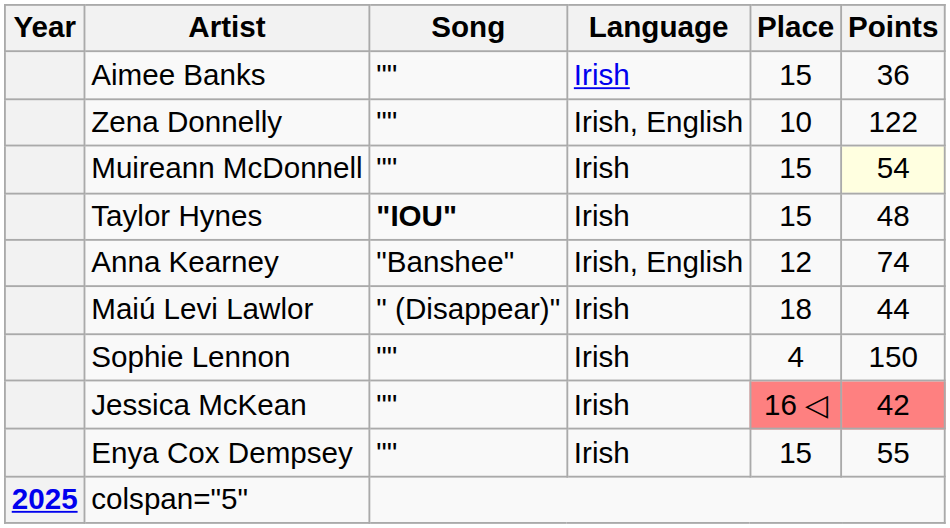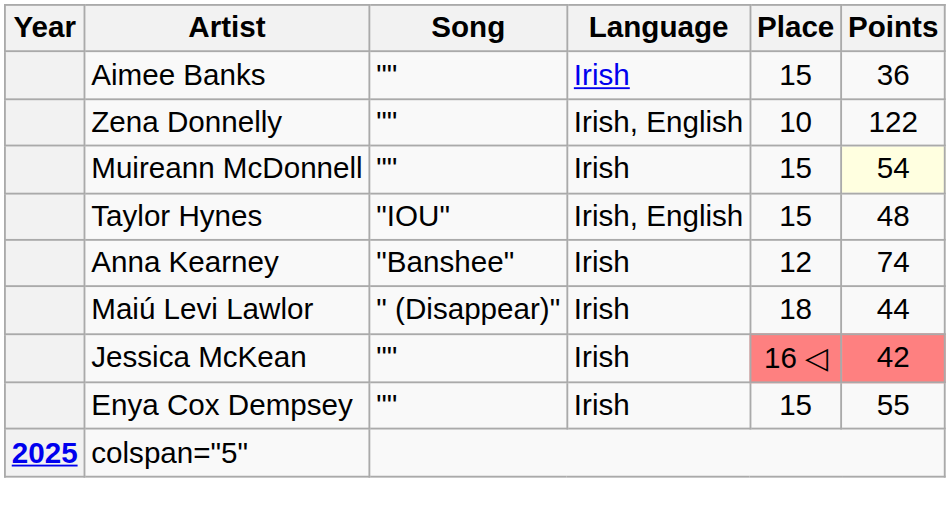(417, 215) bold -> (413, 215) normal
(602, 215) Irish -> (659, 215) Irish, English
(659, 262) Irish, English -> (602, 262) Irish
- row: (191, 356)
